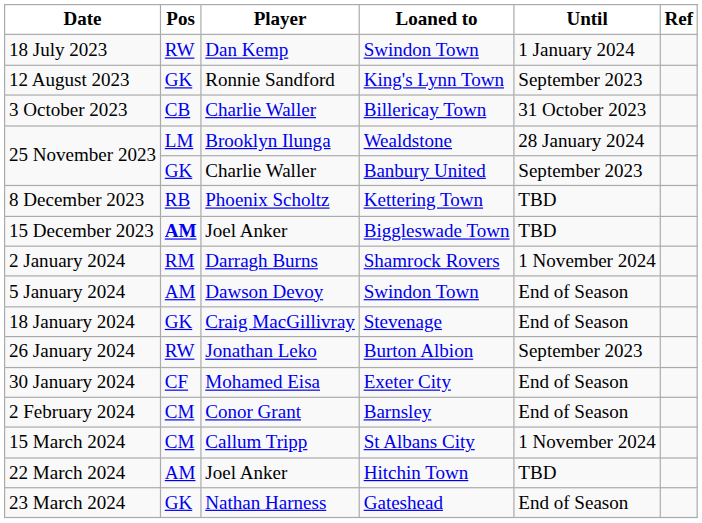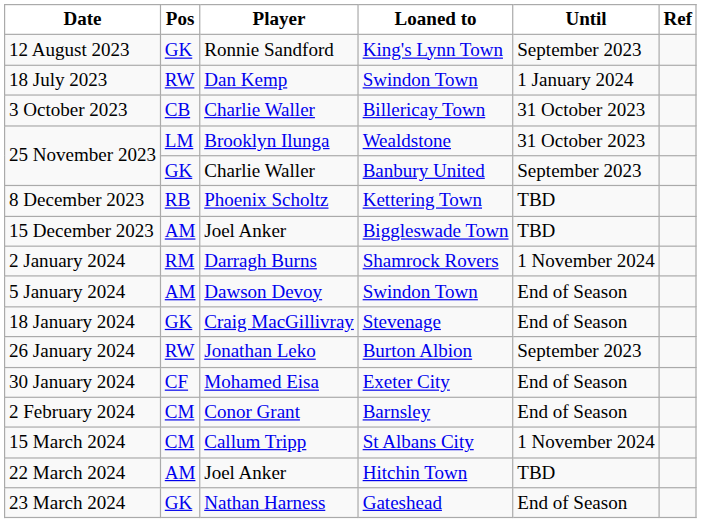rows swapped: (58, 49) <-> (69, 79)
(581, 140) 28 January 2024 -> (581, 140) 31 October 2023
(181, 230) bold -> (180, 230) normal
